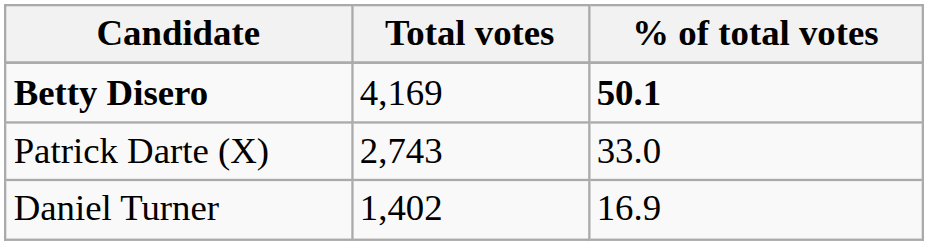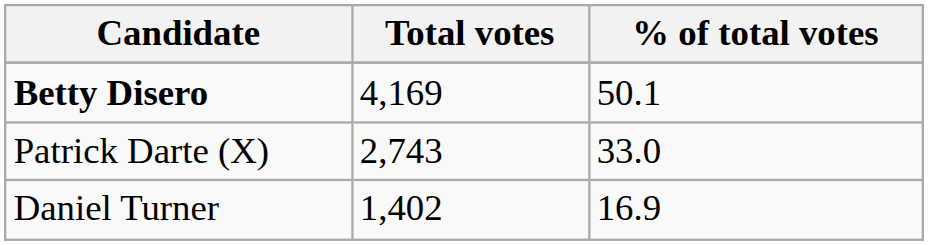(629, 92) bold -> (629, 92) normal
